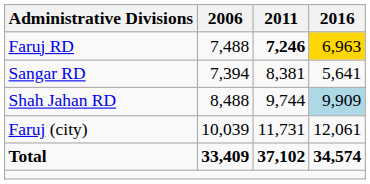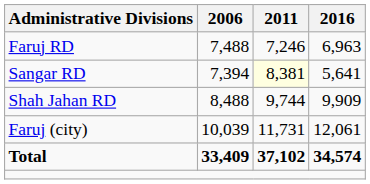(286, 45) bold -> (286, 45) normal
(342, 45) gold background -> (342, 45) no background
(286, 73) no background -> (286, 73) lightyellow background
(342, 101) lightblue background -> (342, 101) no background
